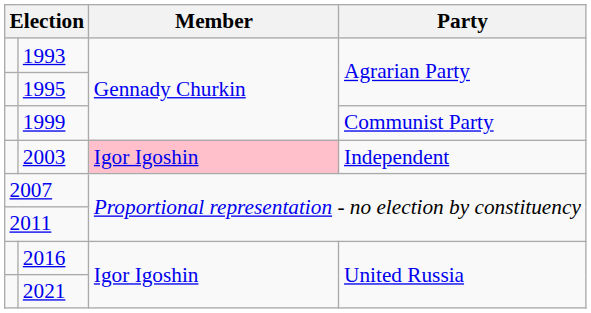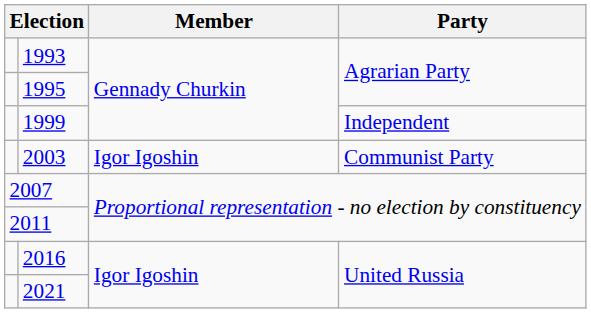(419, 122) Communist Party -> (397, 122) Independent
(146, 156) pink background -> (146, 156) no background
(397, 156) Independent -> (419, 156) Communist Party
